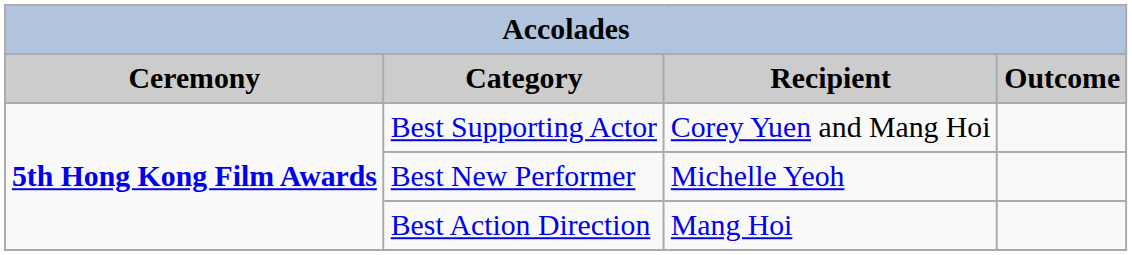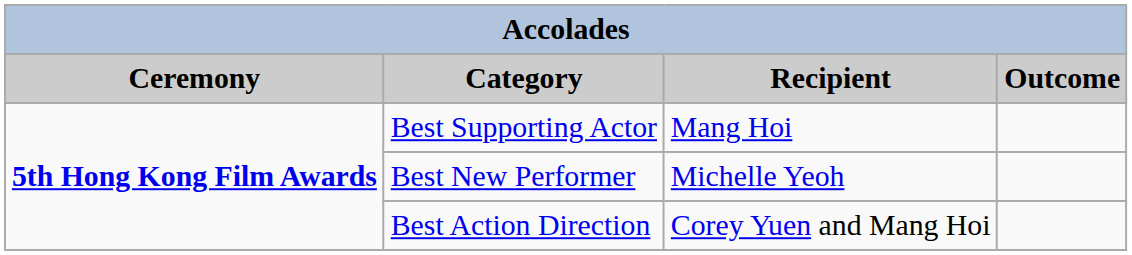(831, 127) Corey Yuen and Mang Hoi -> (732, 127) Mang Hoi
(732, 225) Mang Hoi -> (831, 225) Corey Yuen and Mang Hoi
